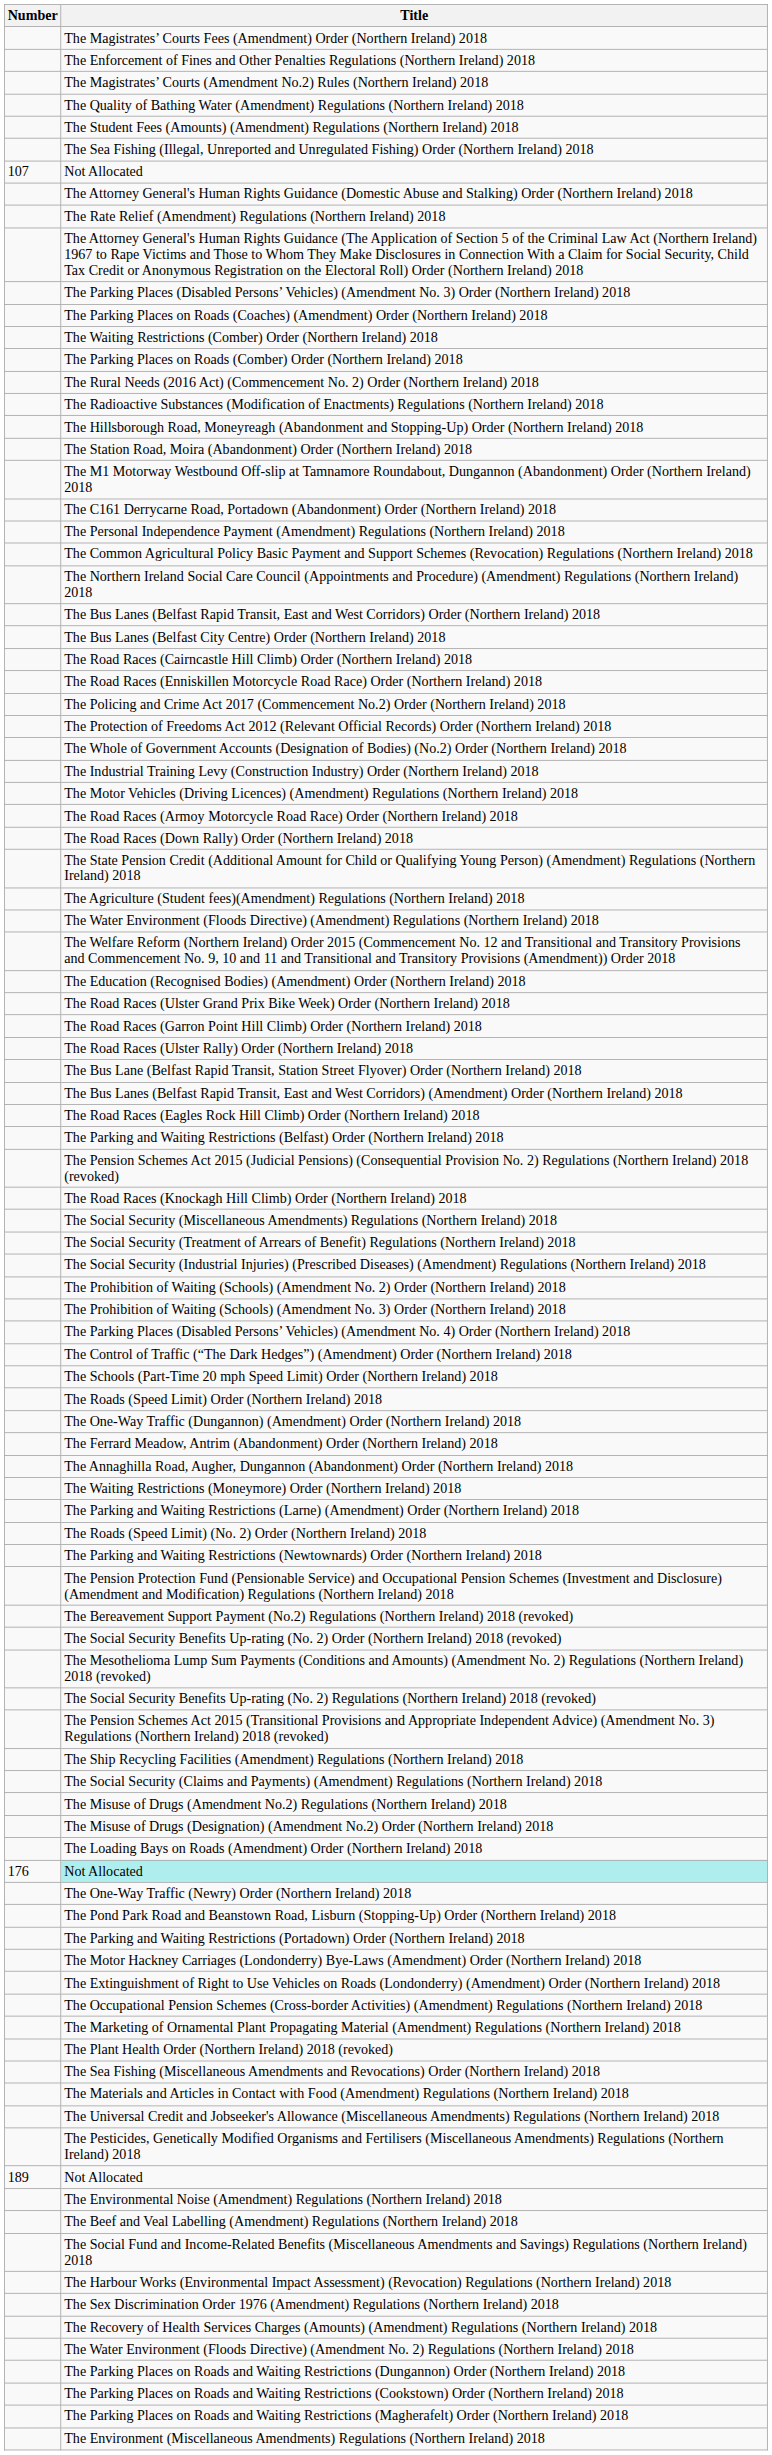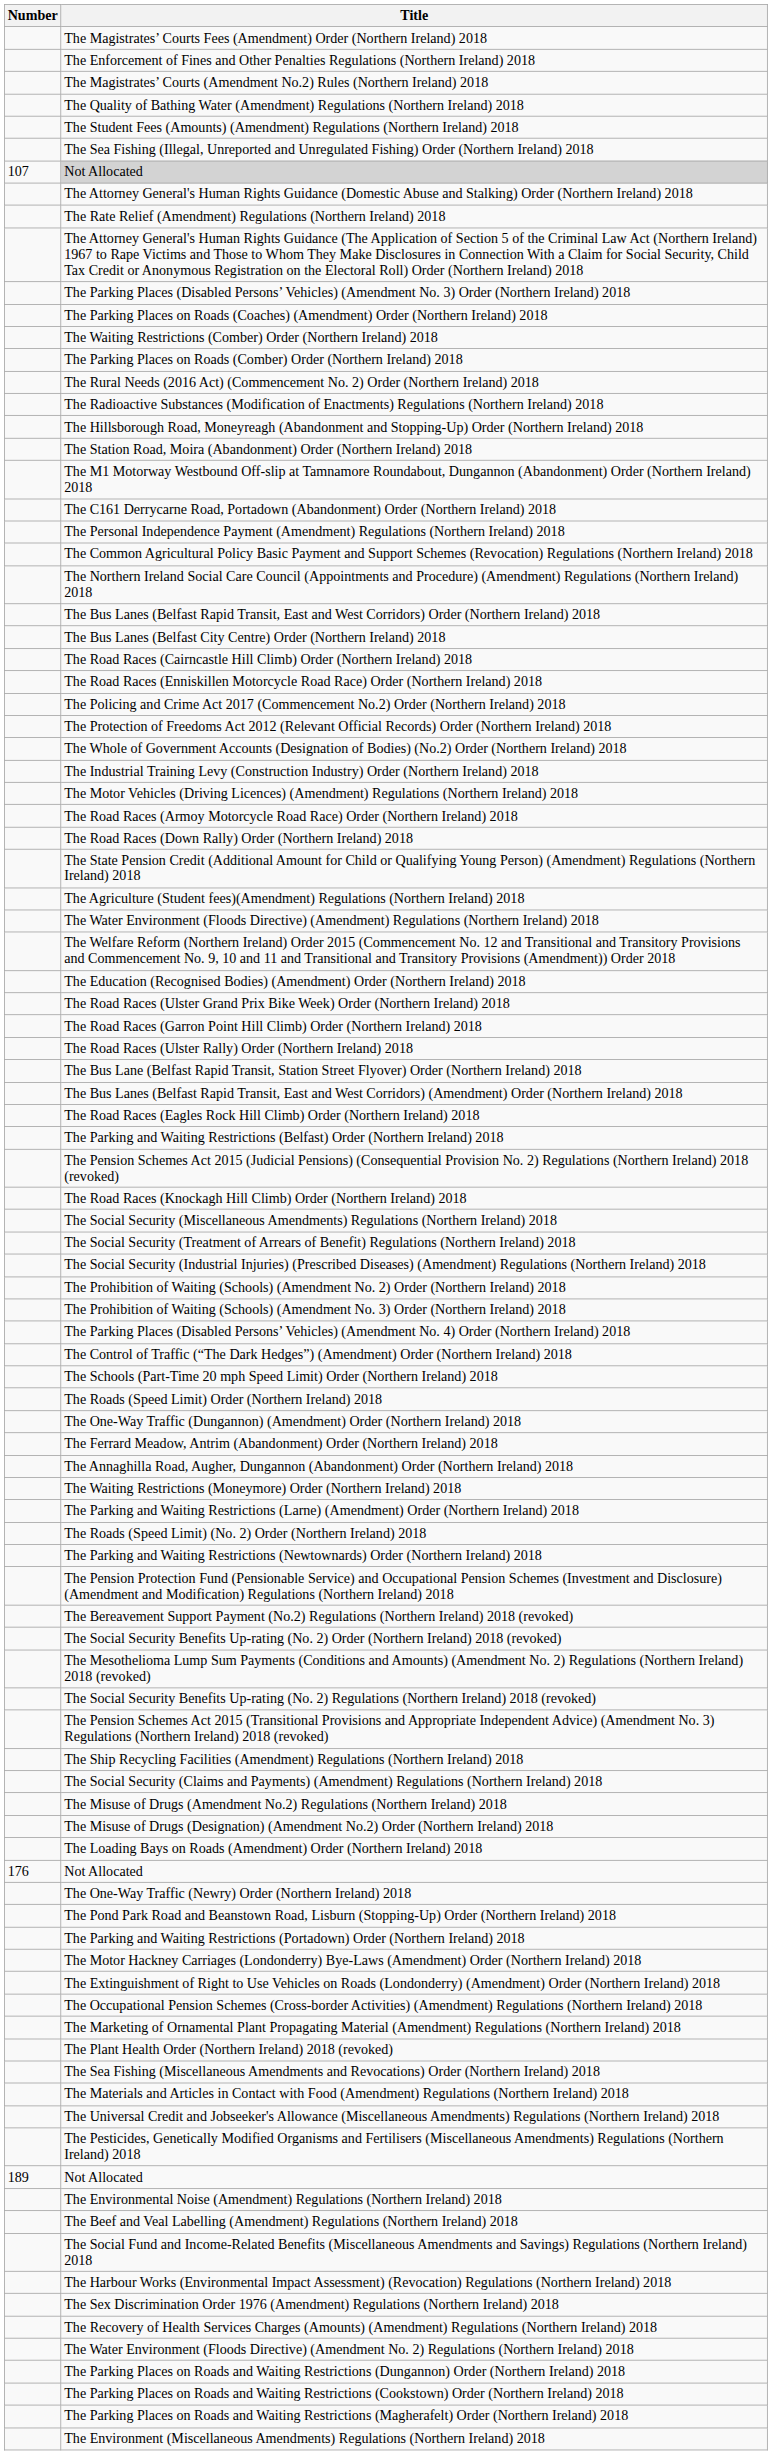(104, 171) no background -> (104, 171) lightgrey background
(104, 1871) paleturquoise background -> (104, 1871) no background
